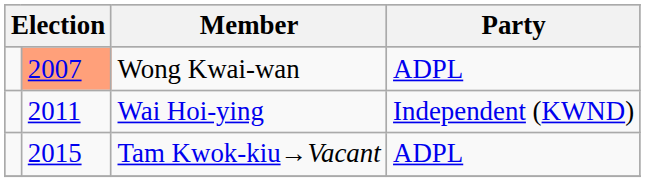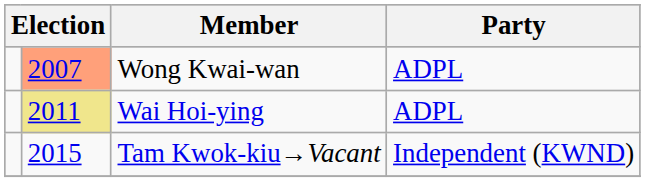(54, 111) no background -> (54, 111) khaki background
(514, 111) Independent (KWND) -> (428, 111) ADPL
(428, 153) ADPL -> (514, 153) Independent (KWND)
